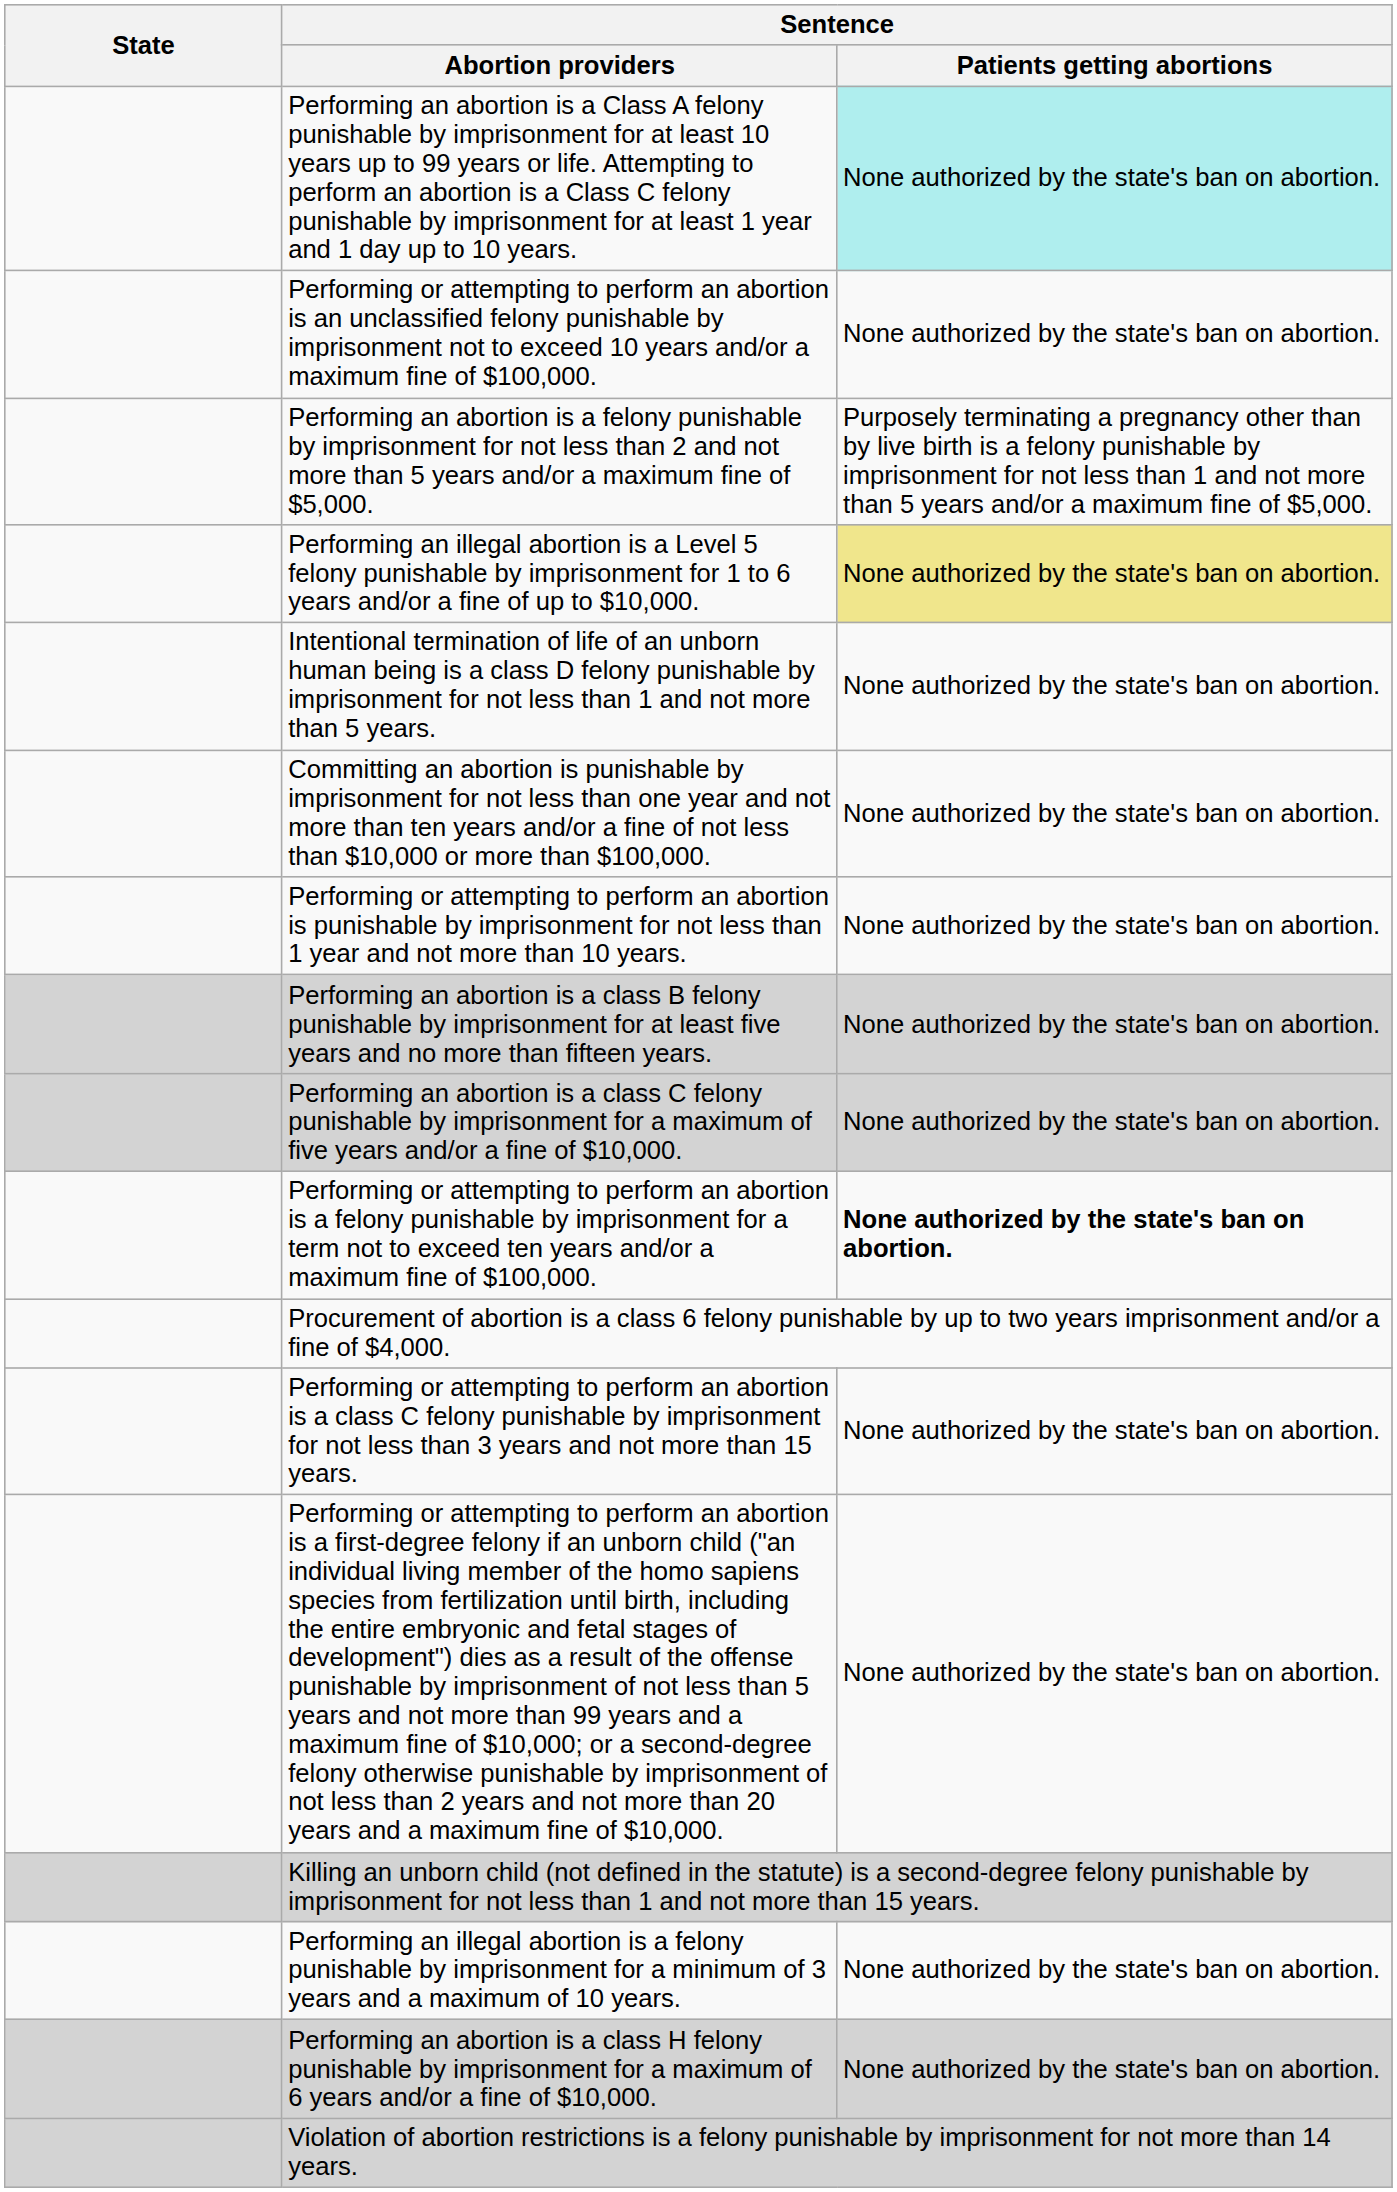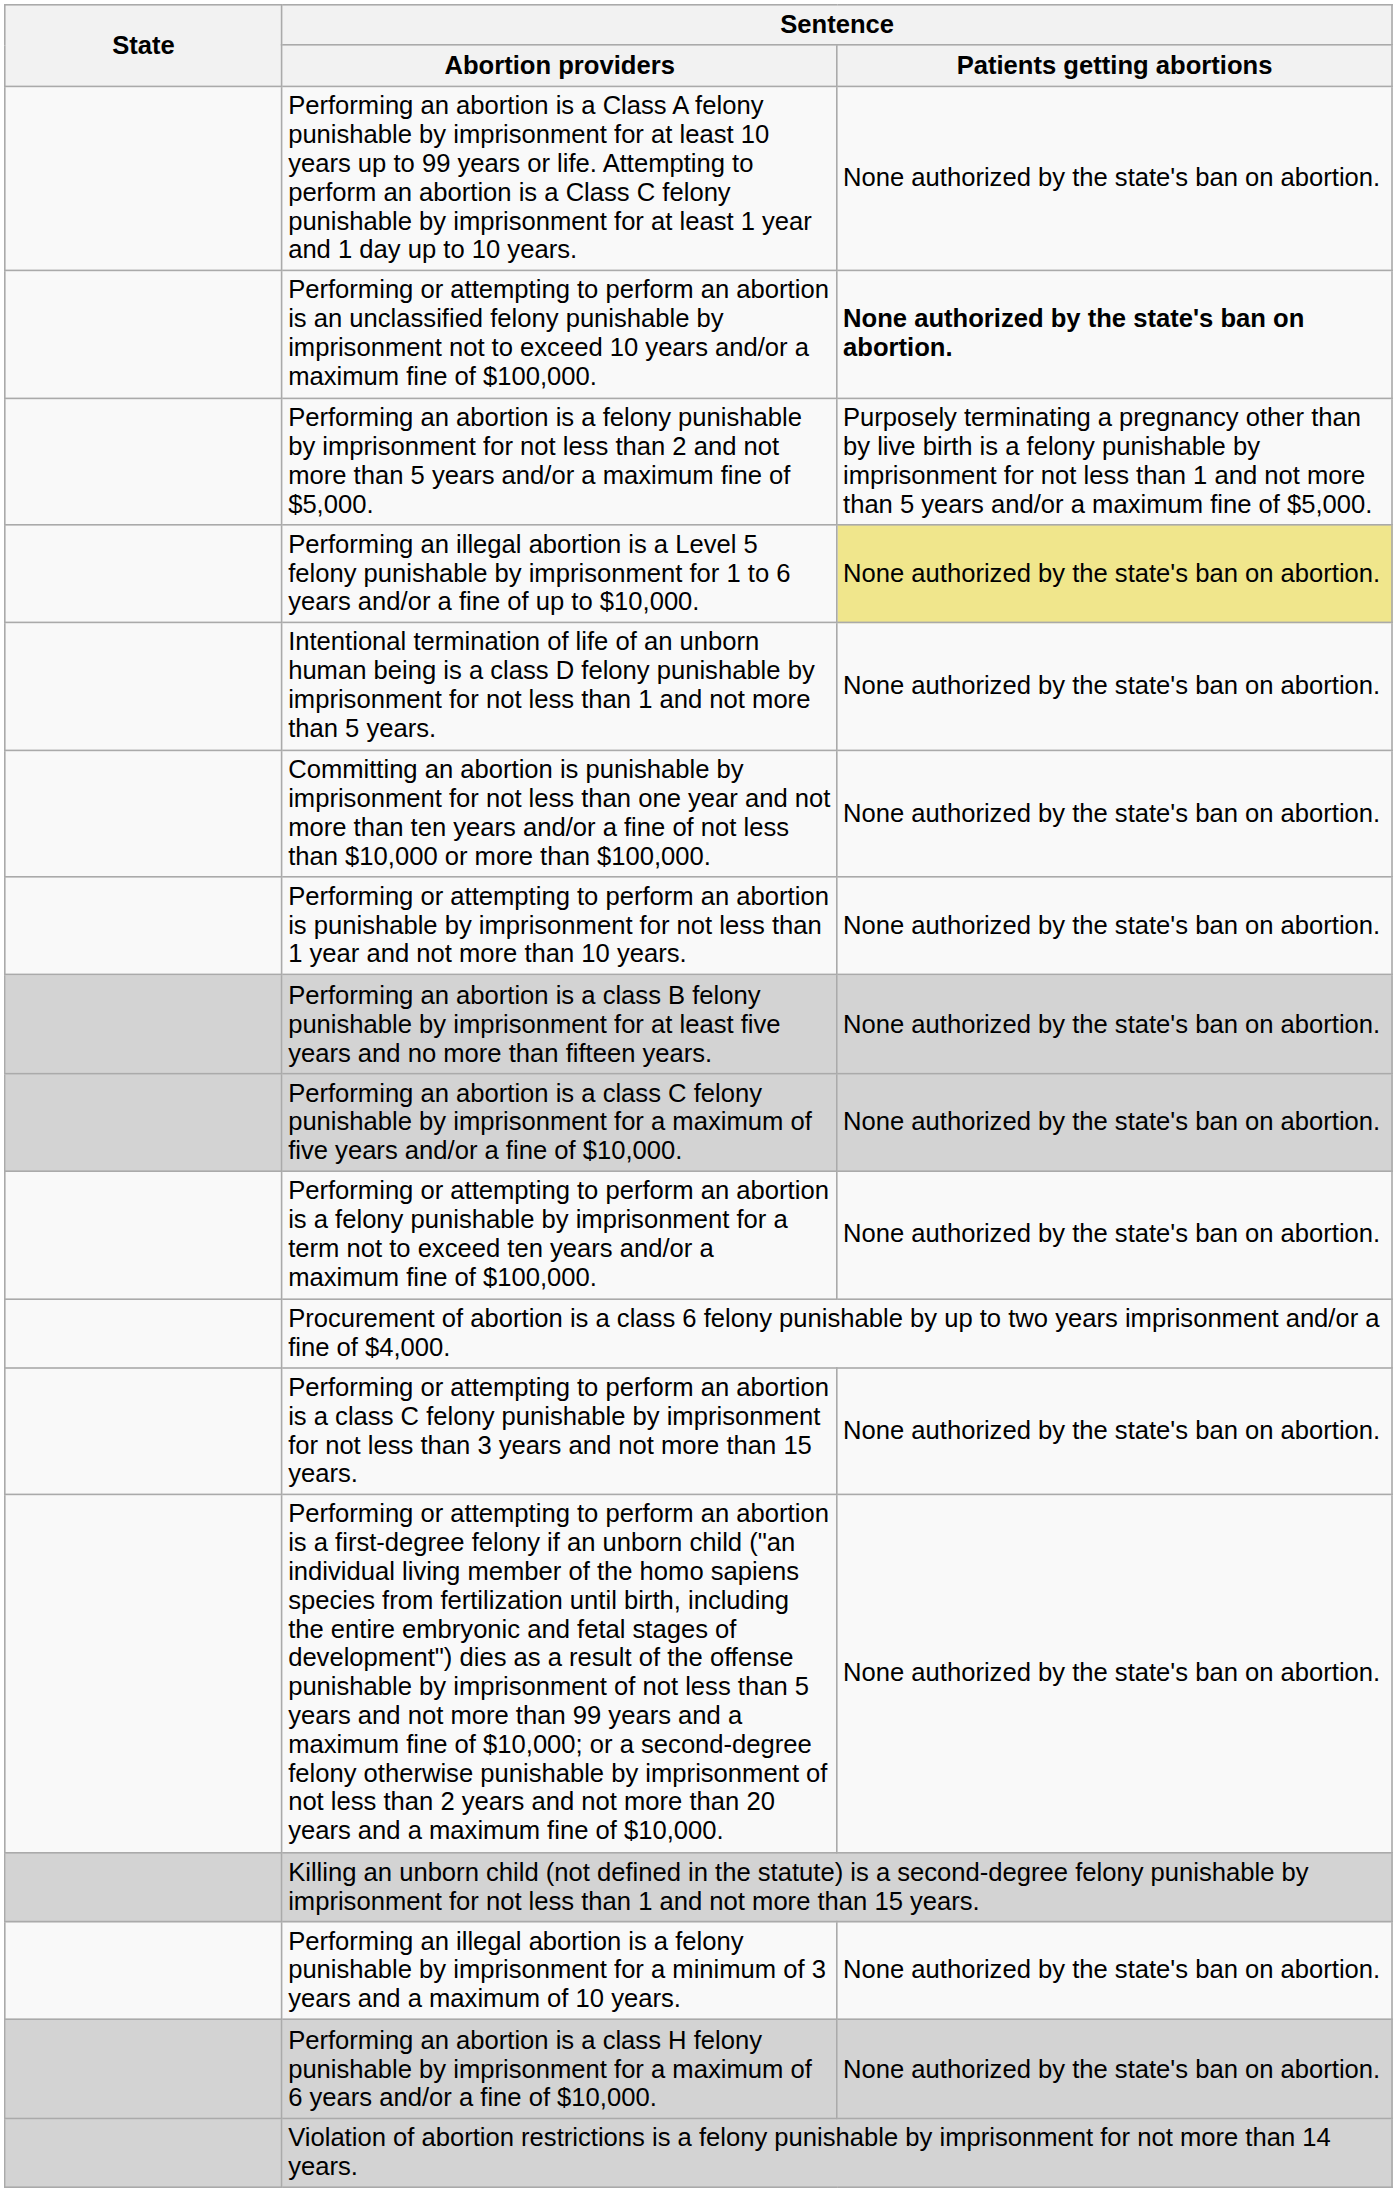(1112, 178) paleturquoise background -> (1112, 178) no background
(1112, 333) normal -> (1074, 333) bold
(1074, 1234) bold -> (1112, 1234) normal
